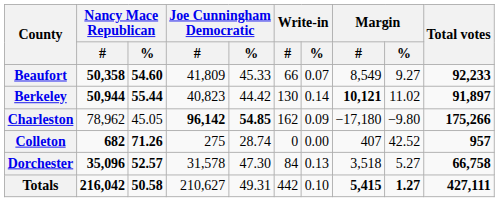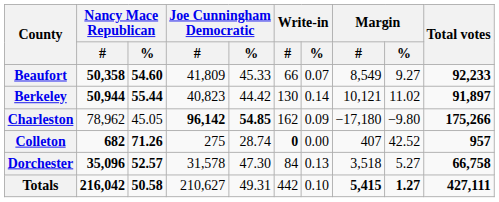(362, 97) bold -> (362, 97) normal
(295, 141) normal -> (295, 141) bold
